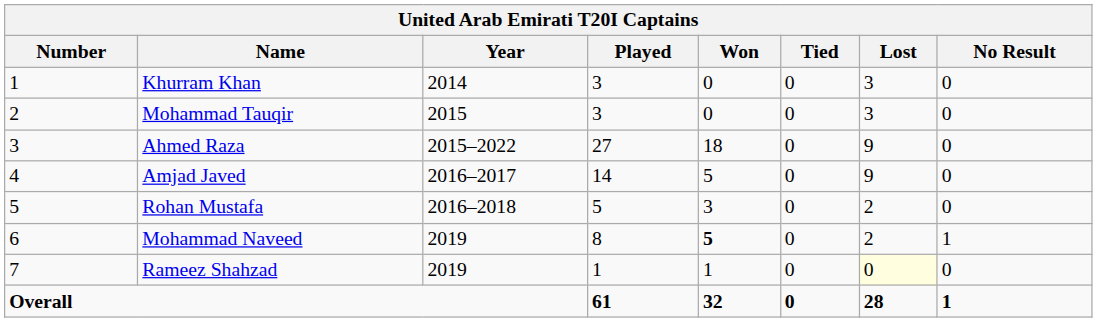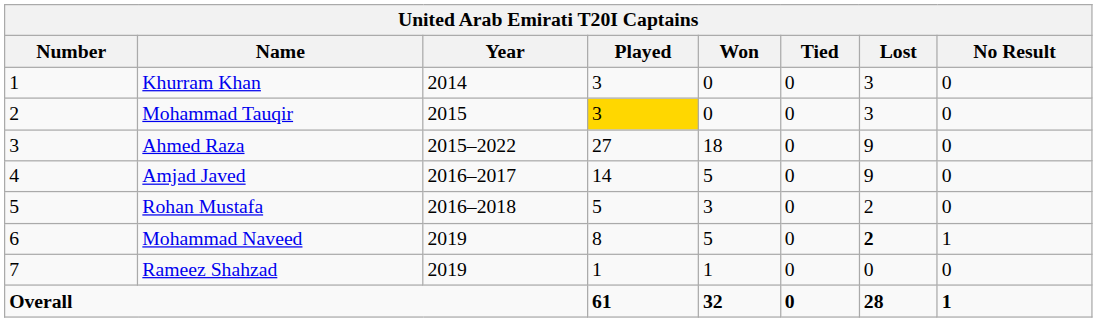(597, 113) no background -> (597, 113) gold background
(708, 238) bold -> (708, 238) normal
(869, 238) normal -> (869, 238) bold
(869, 269) lightyellow background -> (869, 269) no background
